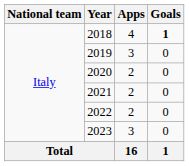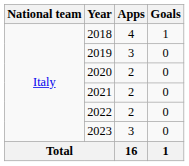(166, 33) bold -> (166, 33) normal
